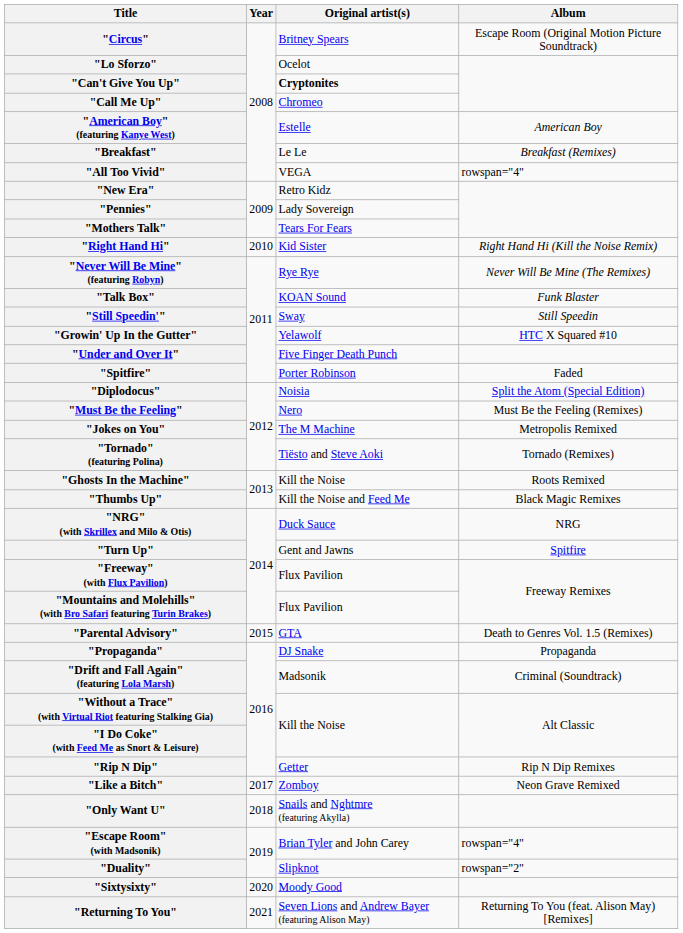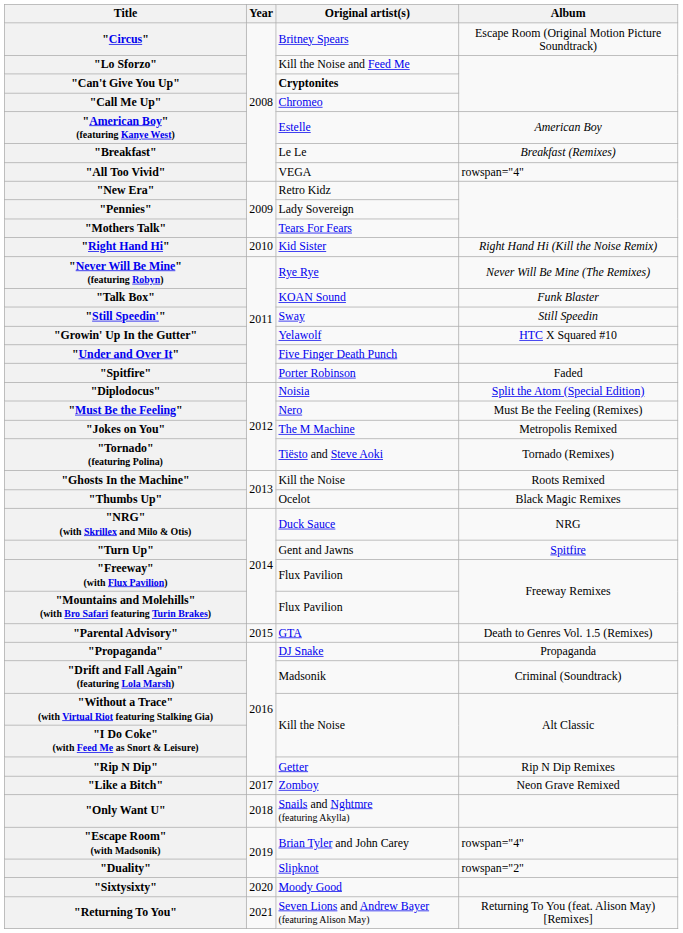(294, 64) Ocelot -> (344, 64) Kill the Noise and Feed Me
(344, 499) Kill the Noise and Feed Me -> (294, 499) Ocelot
